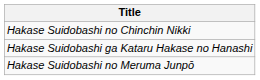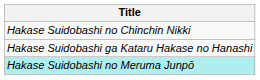(100, 65) no background -> (100, 65) paleturquoise background
